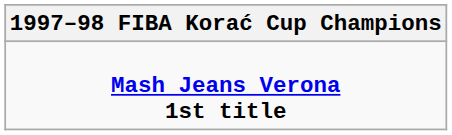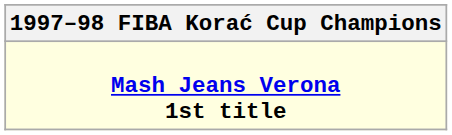(226, 99) no background -> (226, 99) lightyellow background
